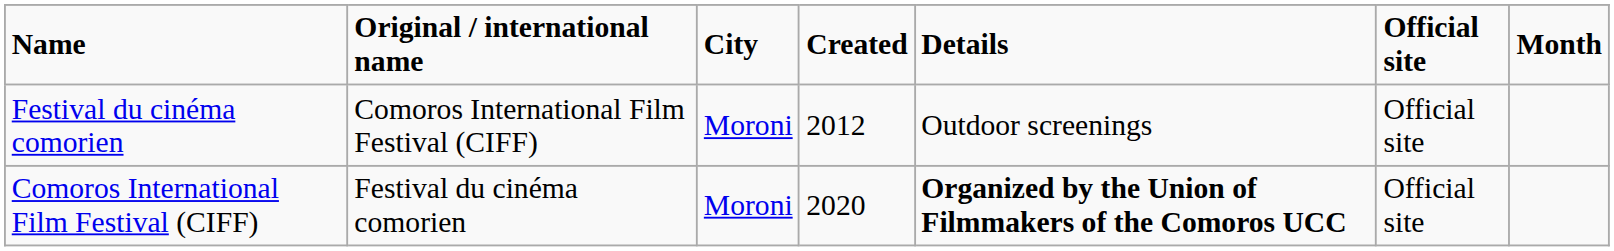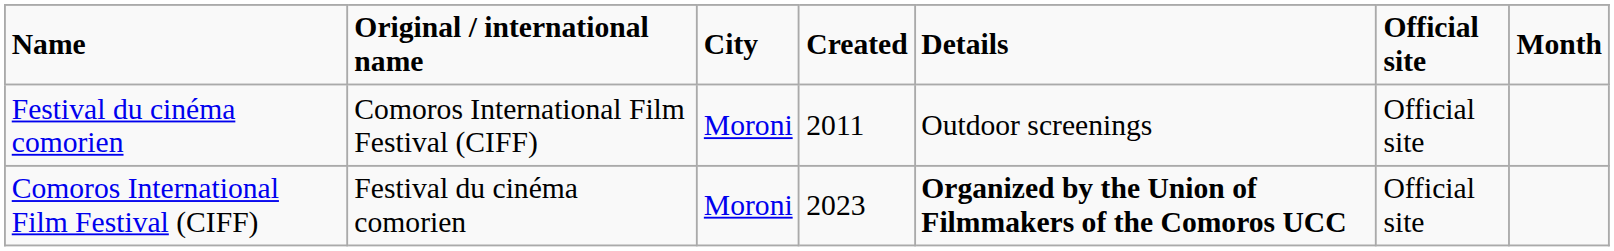(836, 124) 2012 -> (835, 124) 2011
(836, 205) 2020 -> (836, 205) 2023
